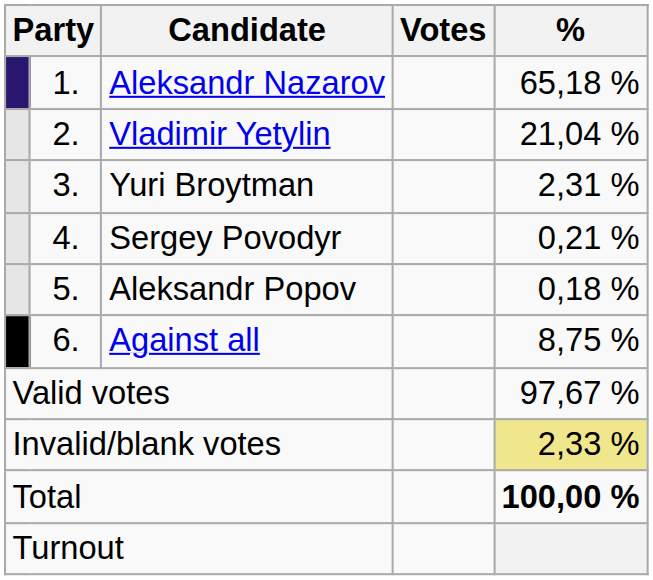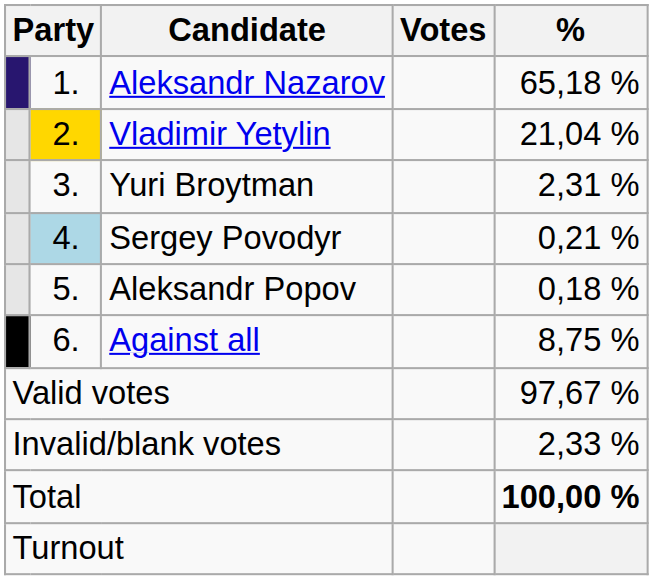(66, 133) no background -> (66, 133) gold background
(66, 237) no background -> (66, 237) lightblue background
(589, 444) khaki background -> (589, 444) no background
